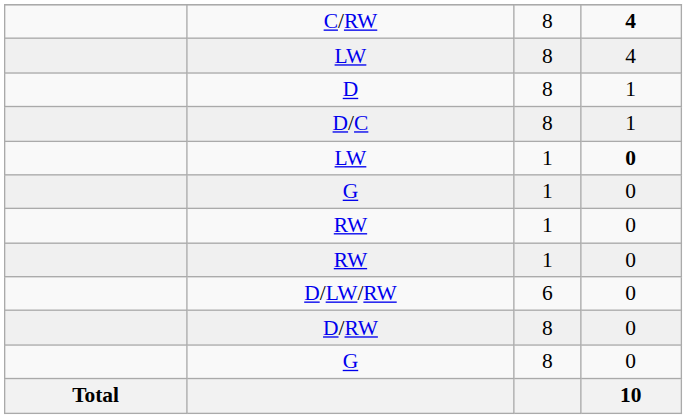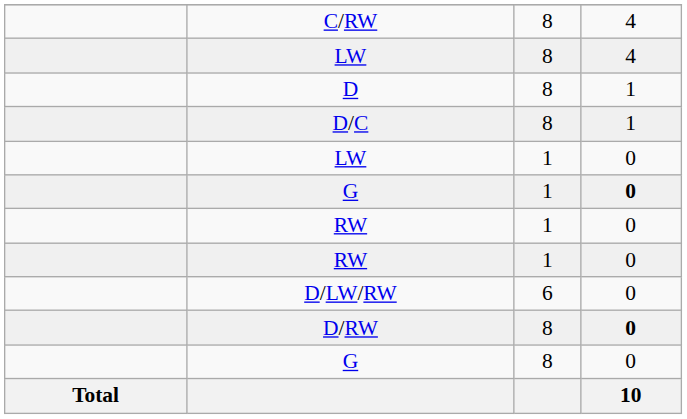(631, 21) bold -> (631, 21) normal
(631, 157) bold -> (631, 157) normal
(631, 191) normal -> (631, 191) bold
(631, 327) normal -> (631, 327) bold
